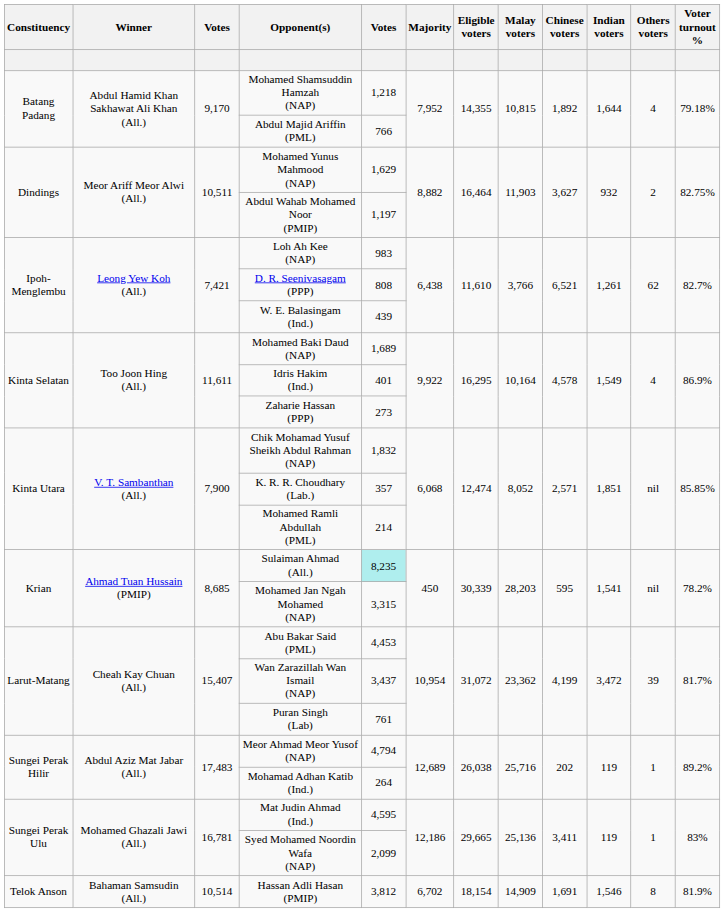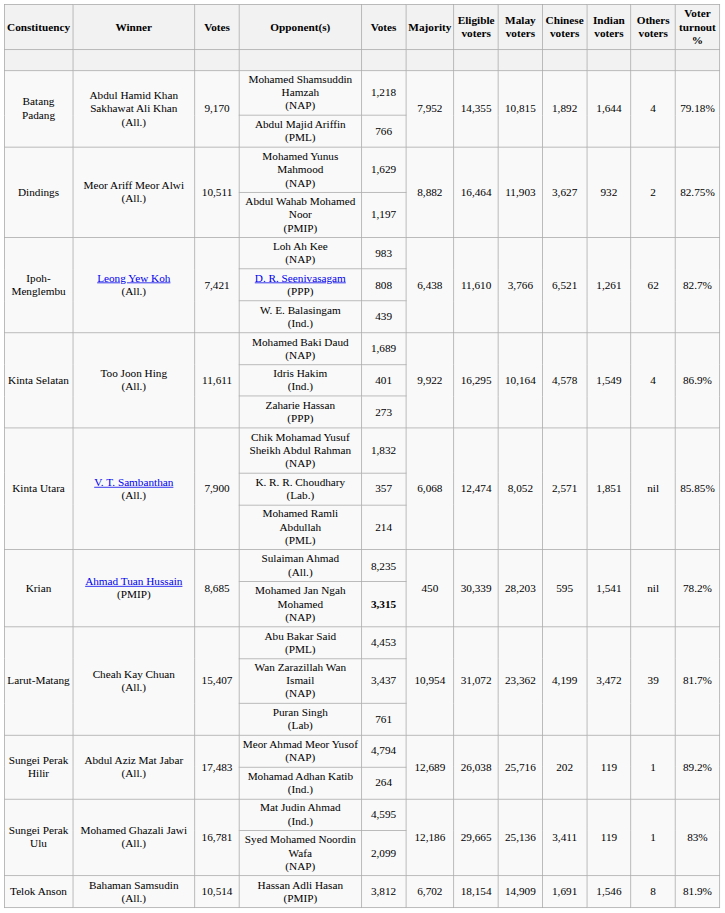(384, 566) paleturquoise background -> (384, 566) no background
(384, 604) normal -> (384, 604) bold
